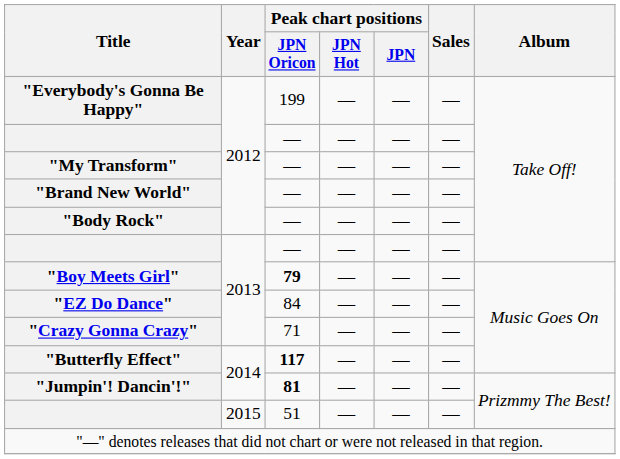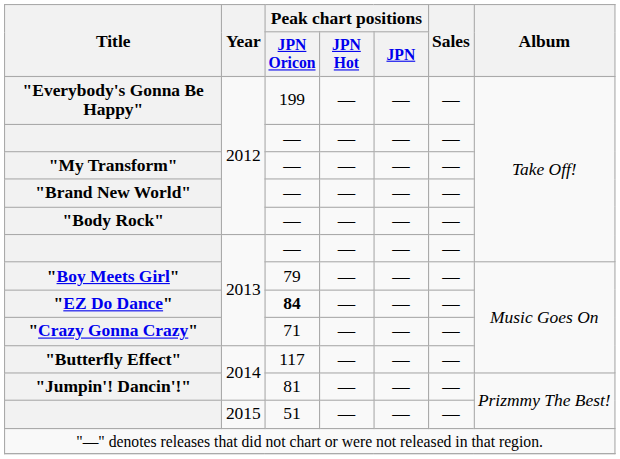(292, 275) bold -> (292, 275) normal
(292, 303) normal -> (292, 303) bold
(292, 358) bold -> (292, 358) normal
(292, 386) bold -> (292, 386) normal
